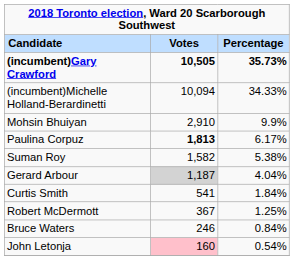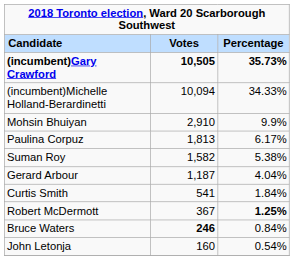(201, 139) bold -> (201, 139) normal
(201, 175) lightgrey background -> (201, 175) no background
(271, 211) normal -> (271, 211) bold
(206, 228) normal -> (206, 228) bold
(206, 246) pink background -> (206, 246) no background
